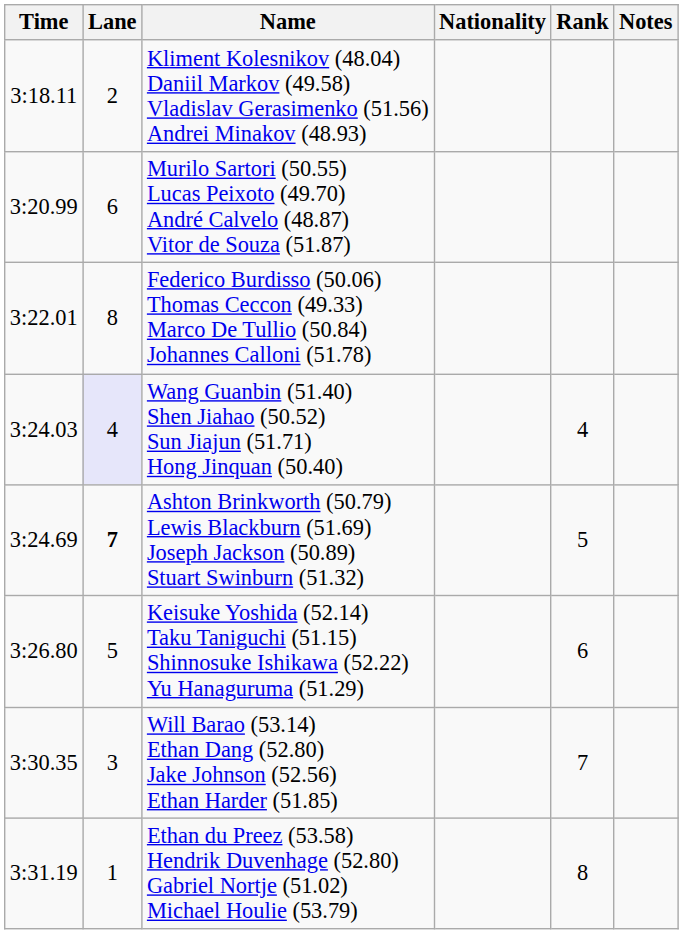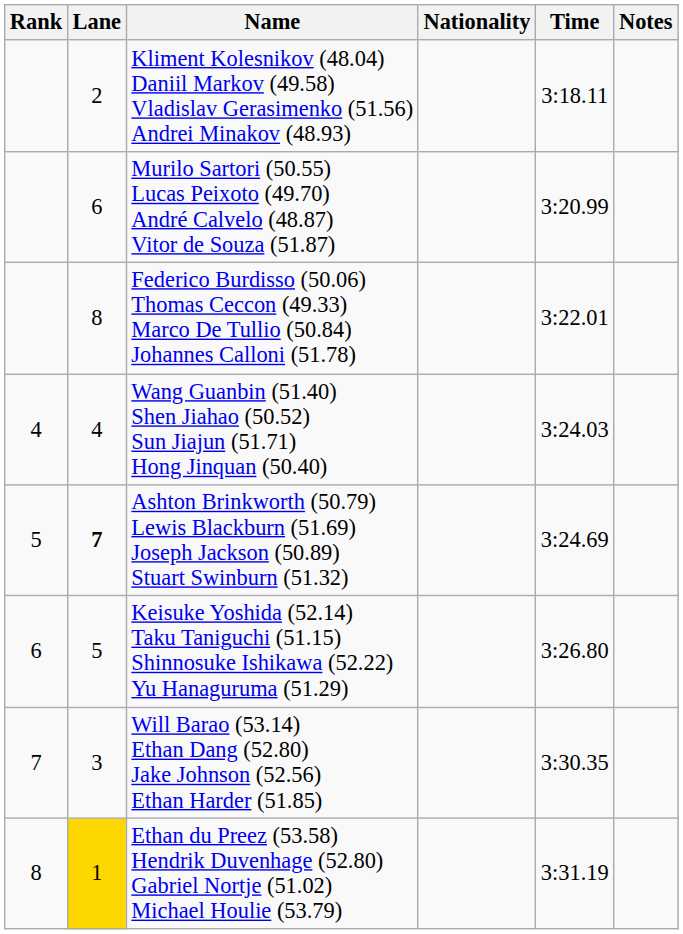columns swapped: (583, 22) <-> (44, 22)
(112, 428) lavender background -> (97, 428) no background
(112, 873) no background -> (97, 873) gold background
